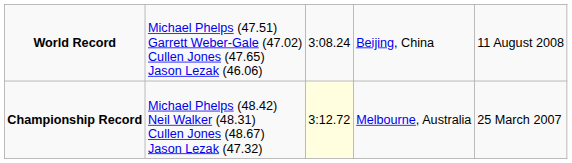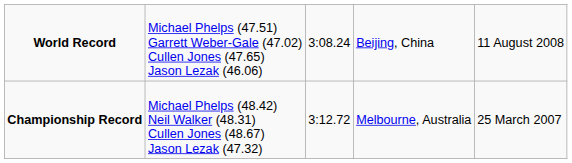(329, 119) lightyellow background -> (329, 119) no background
